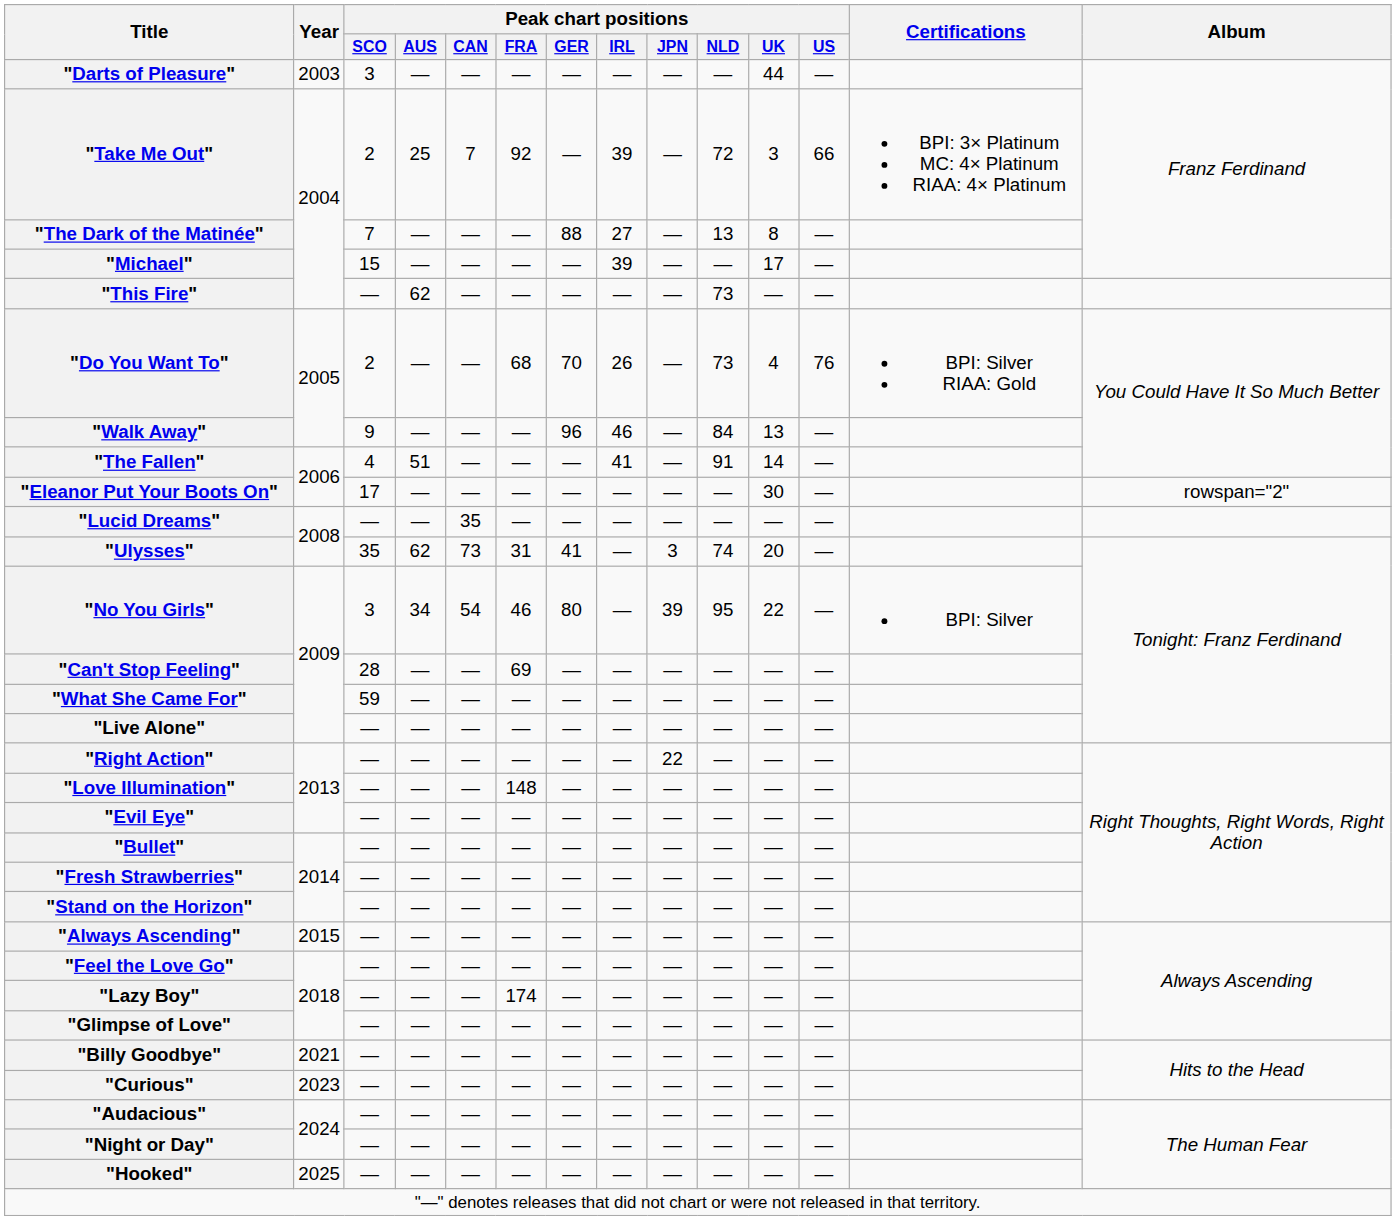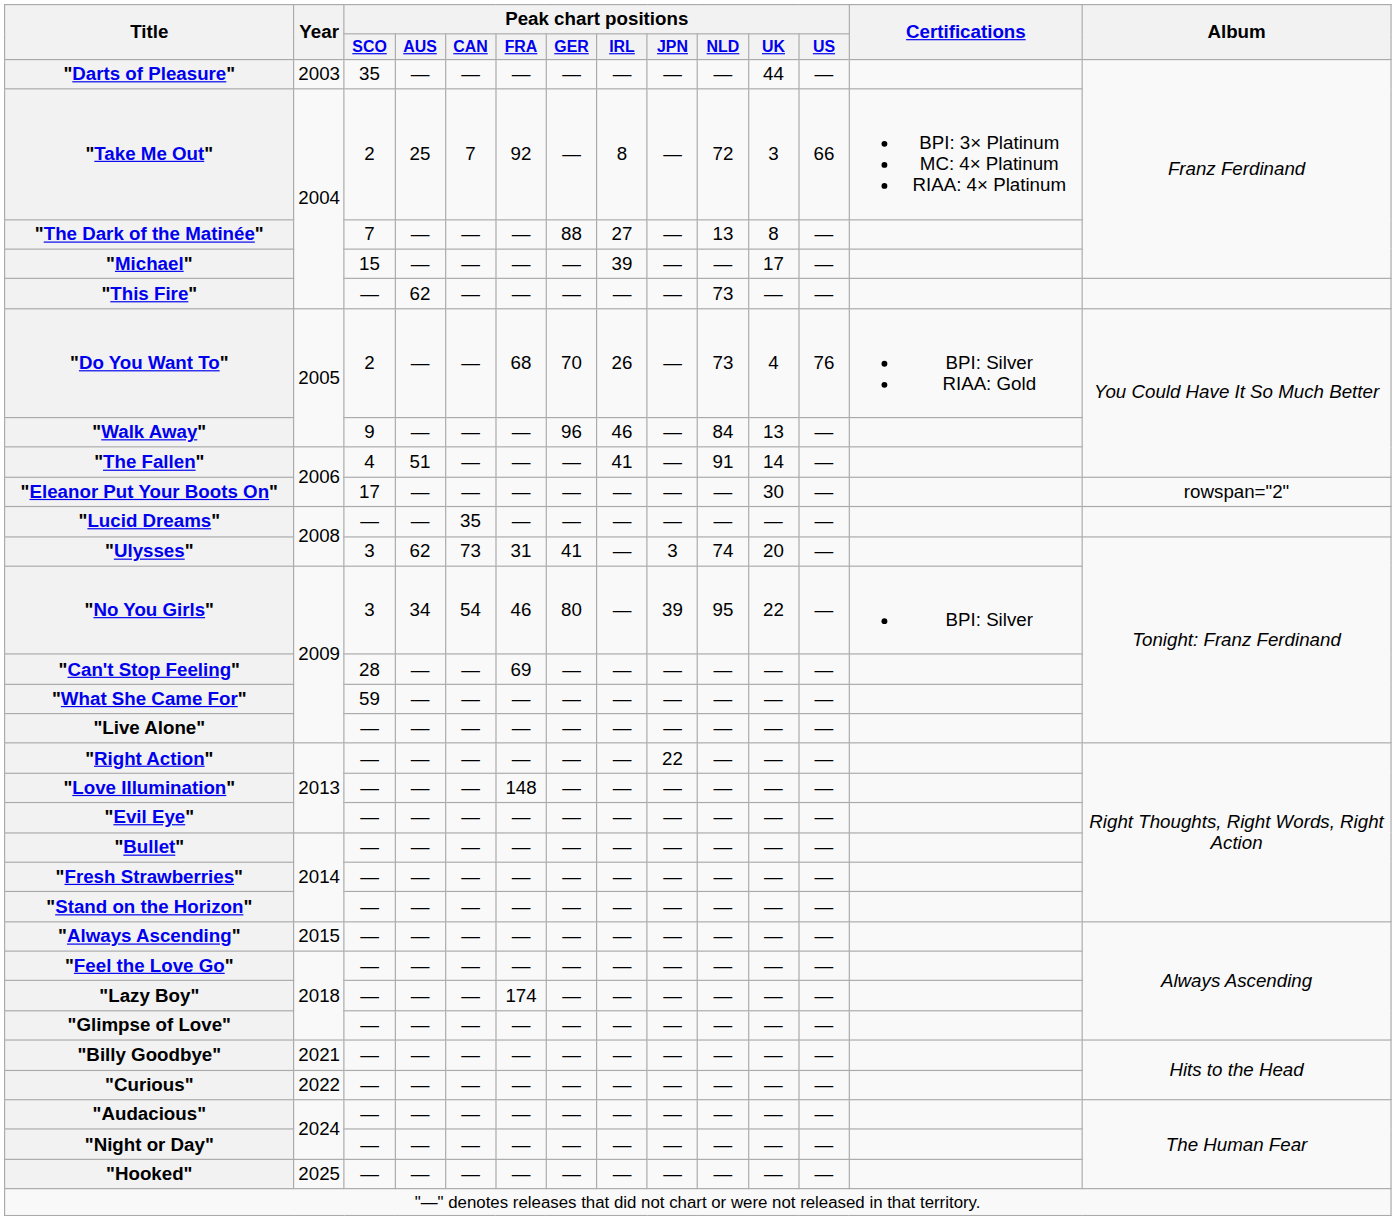(370, 74) 3 -> (370, 74) 35
(622, 154) 39 -> (622, 154) 8
(370, 551) 35 -> (370, 551) 3
(319, 1084) 2023 -> (319, 1084) 2022
